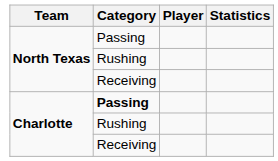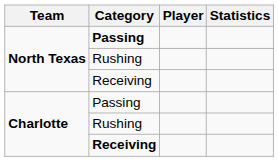(121, 37) normal -> (118, 37) bold
(123, 102) bold -> (116, 102) normal
(127, 145) normal -> (124, 145) bold
